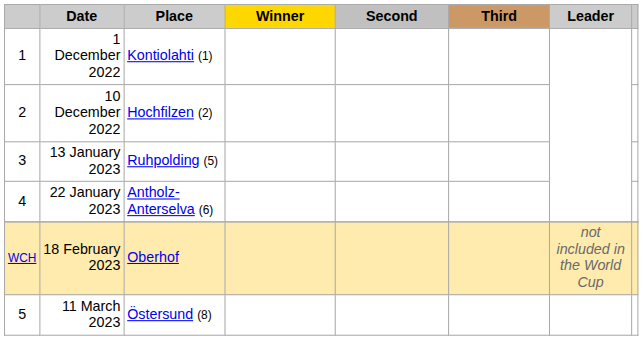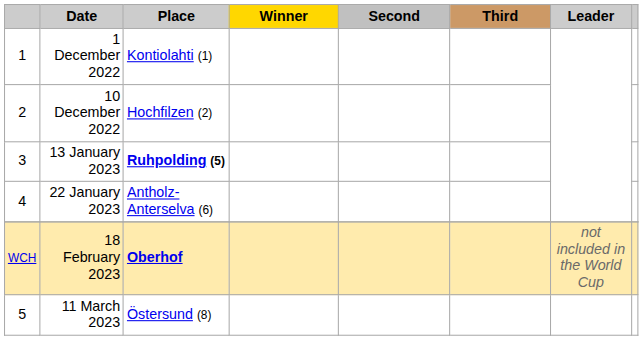(173, 161) normal -> (176, 161) bold
(153, 257) normal -> (155, 257) bold
